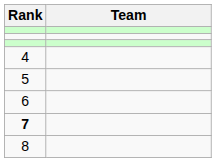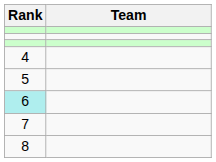(25, 102) no background -> (25, 102) paleturquoise background
(25, 124) bold -> (25, 124) normal
